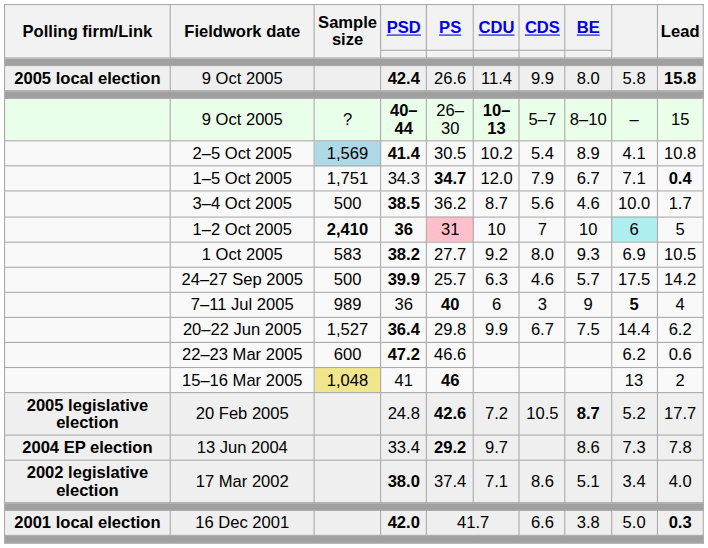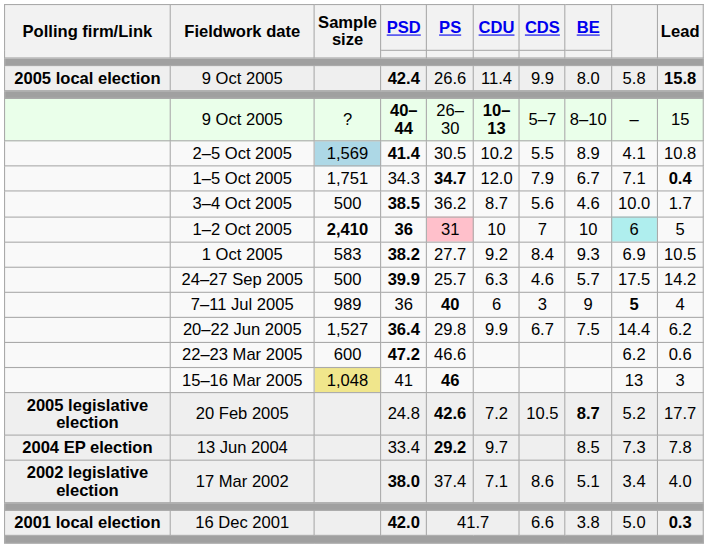(542, 153) 5.4 -> (542, 153) 5.5
(542, 254) 8.0 -> (542, 254) 8.4
(680, 380) 2 -> (680, 380) 3
(588, 447) 8.6 -> (588, 447) 8.5
